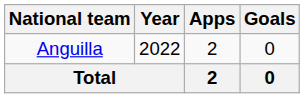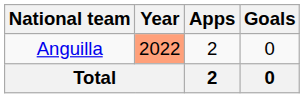(160, 48) no background -> (160, 48) lightsalmon background
